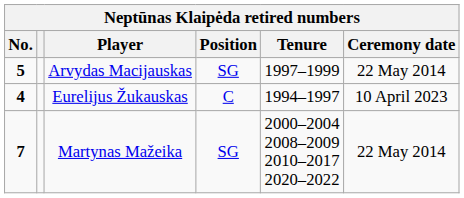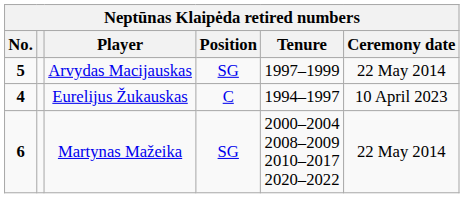(21, 151) 7 -> (21, 151) 6
